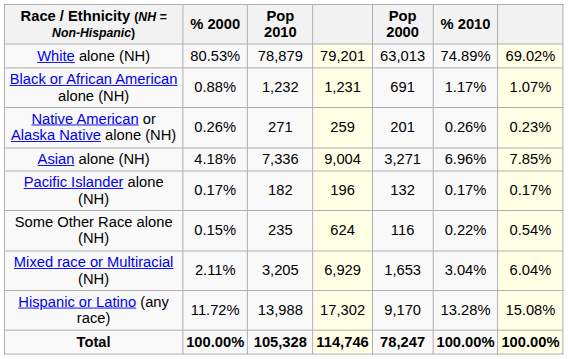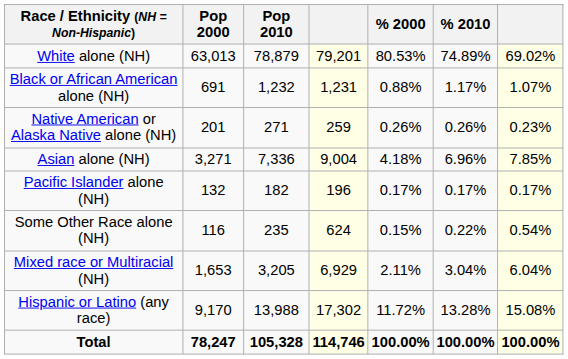columns swapped: (403, 24) <-> (215, 24)
